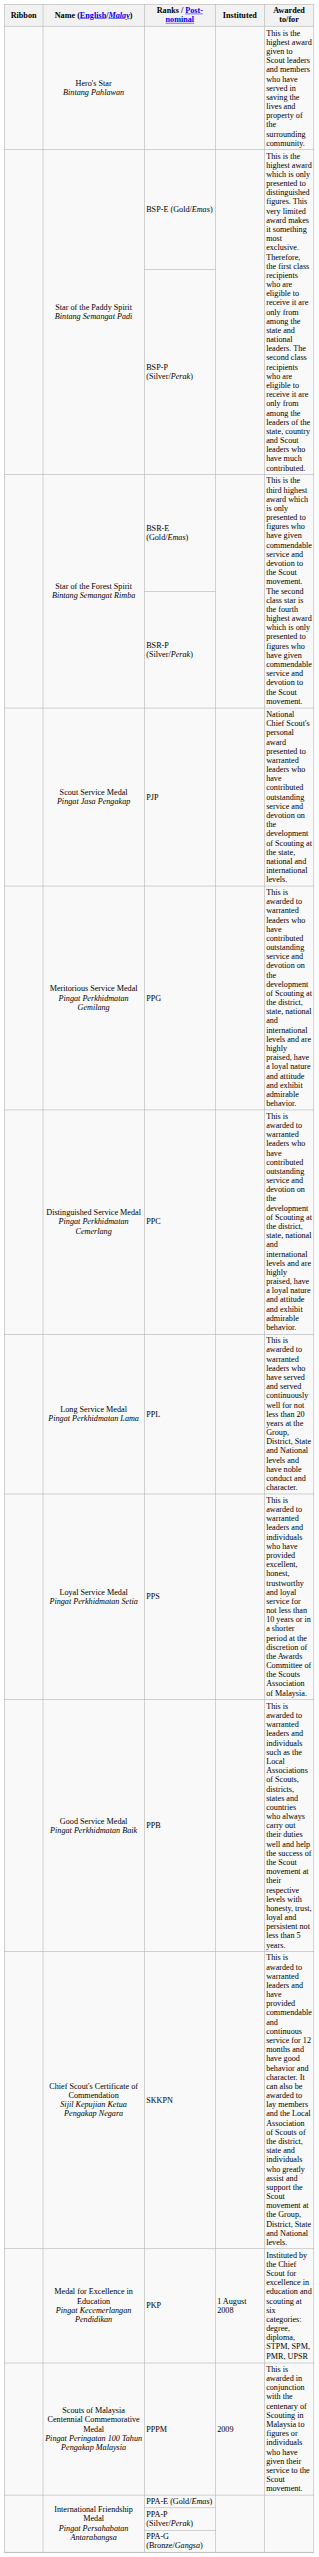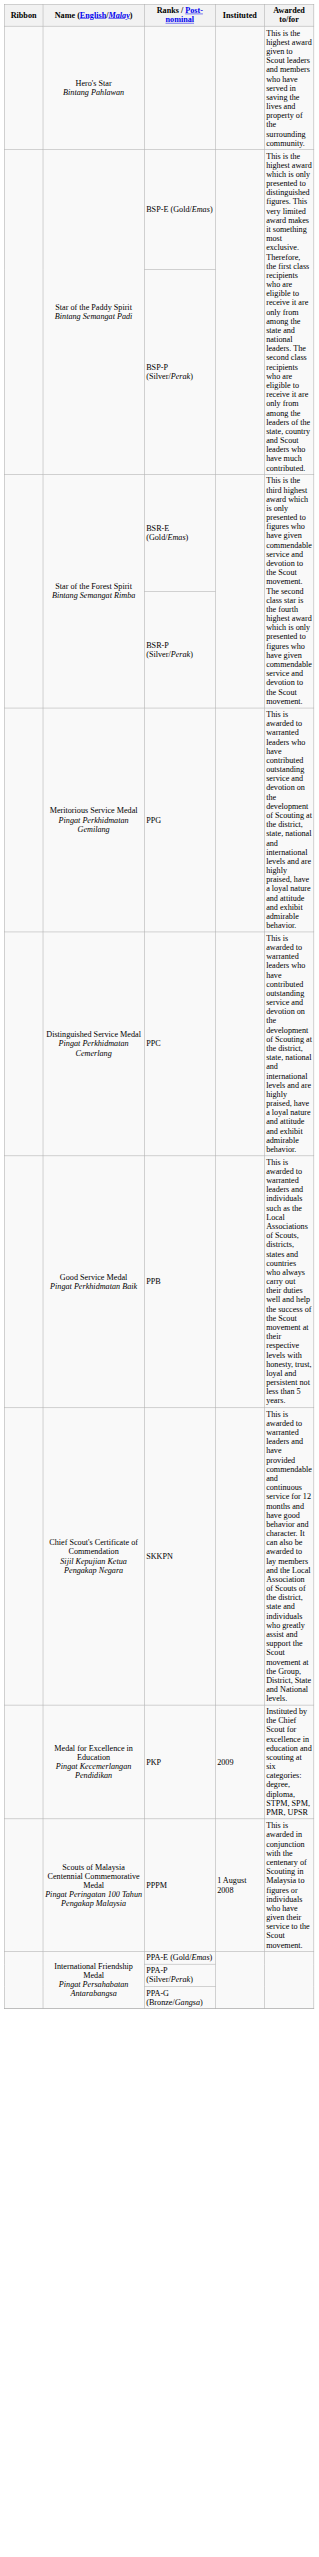- row: (94, 797)
- row: (94, 1414)
- row: (94, 1597)
(232, 2306) 1 August 2008 -> (225, 1762) 2009
(225, 2429) 2009 -> (232, 1885) 1 August 2008
